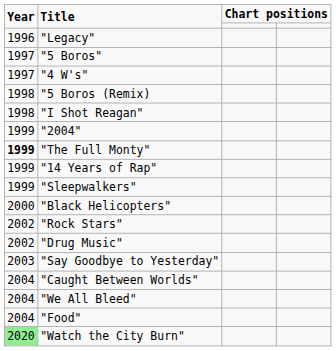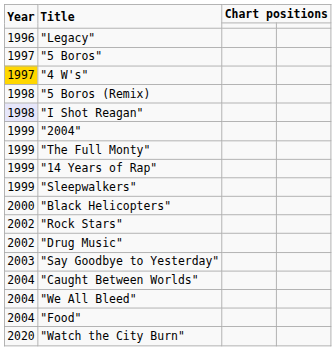(21, 75) no background -> (21, 75) gold background
(21, 112) no background -> (21, 112) lavender background
(21, 150) bold -> (21, 150) normal
(21, 336) lightgreen background -> (21, 336) no background
